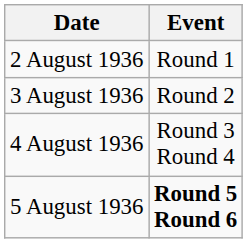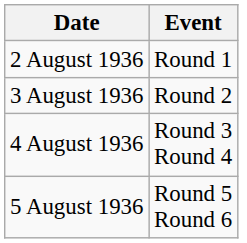(196, 206) bold -> (193, 206) normal
